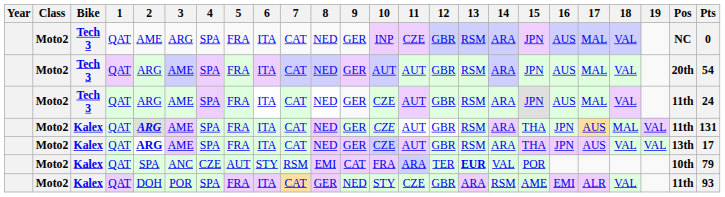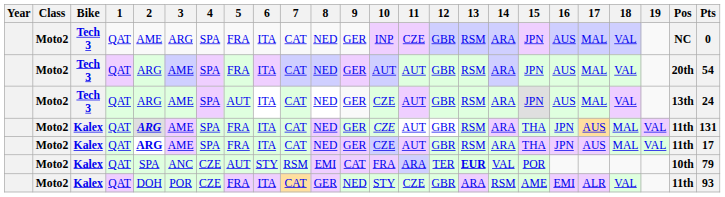(238, 102) FRA -> (238, 102) AUT
(683, 102) 11th -> (683, 102) 13th
(625, 145) VAL -> (625, 145) MAL
(683, 145) 13th -> (683, 145) 11th
(210, 182) SPA -> (210, 182) CZE
